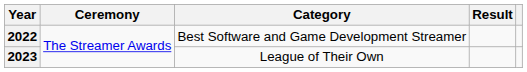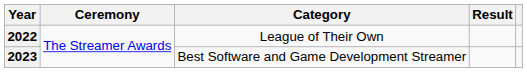(322, 36) Best Software and Game Development Streamer -> (322, 36) League of Their Own
(322, 57) League of Their Own -> (322, 57) Best Software and Game Development Streamer
